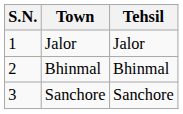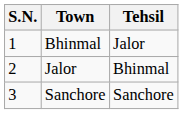(61, 43) Jalor -> (73, 43) Bhinmal
(73, 69) Bhinmal -> (61, 69) Jalor
